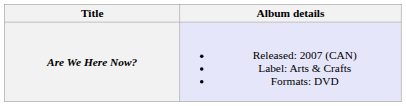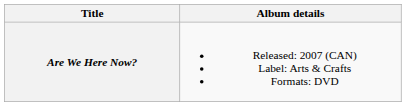(291, 68) lavender background -> (291, 68) no background
